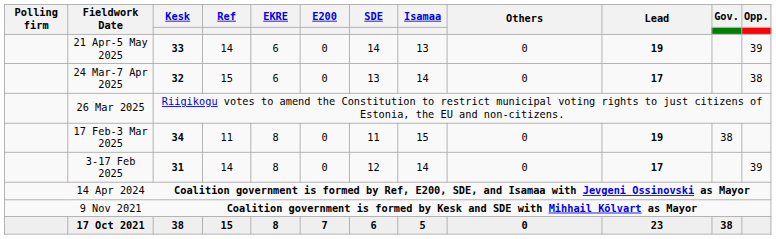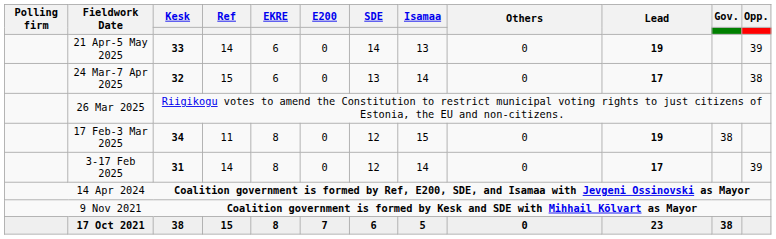(374, 137) 11 -> (374, 137) 12
